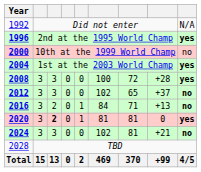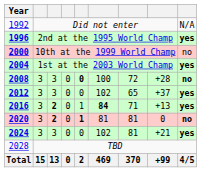(82, 79) normal -> (82, 79) bold
(187, 79) yes -> (187, 79) no
(187, 92) no -> (187, 92) yes
(54, 106) normal -> (54, 106) bold
(103, 106) normal -> (103, 106) bold
(187, 106) no -> (187, 106) yes
(82, 120) normal -> (82, 120) bold
(187, 120) yes -> (187, 120) no
(187, 133) no -> (187, 133) yes
